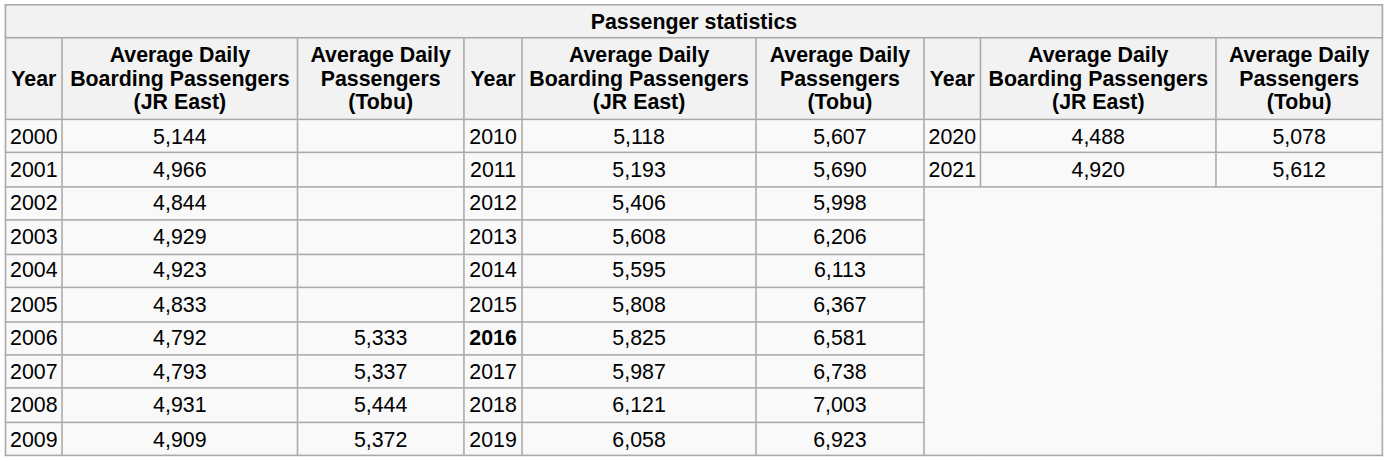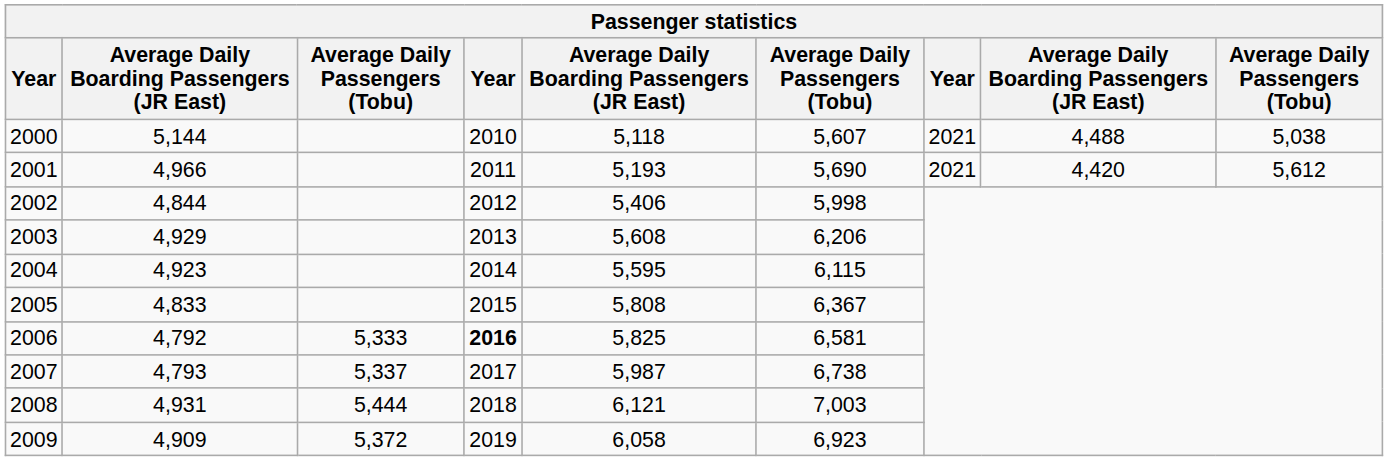(952, 136) 2020 -> (952, 136) 2021
(1299, 136) 5,078 -> (1299, 136) 5,038
(1098, 169) 4,920 -> (1098, 169) 4,420
(840, 270) 6,113 -> (840, 270) 6,115
